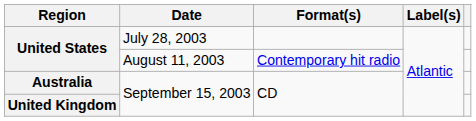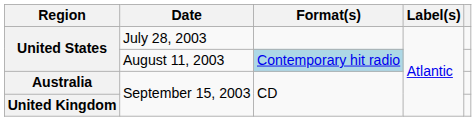(329, 60) no background -> (329, 60) lightblue background
